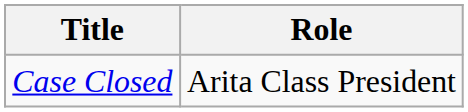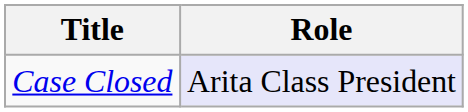(322, 80) no background -> (322, 80) lavender background
